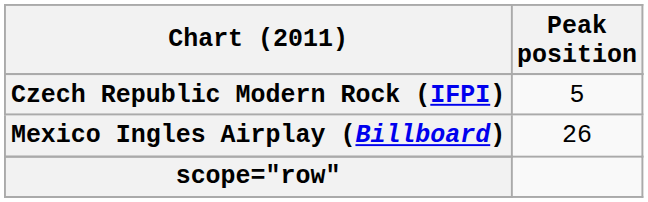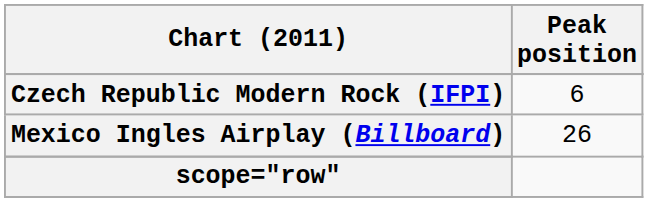(577, 95) 5 -> (577, 95) 6
